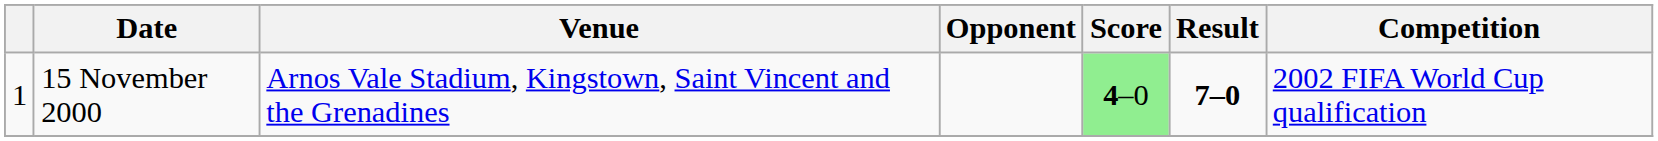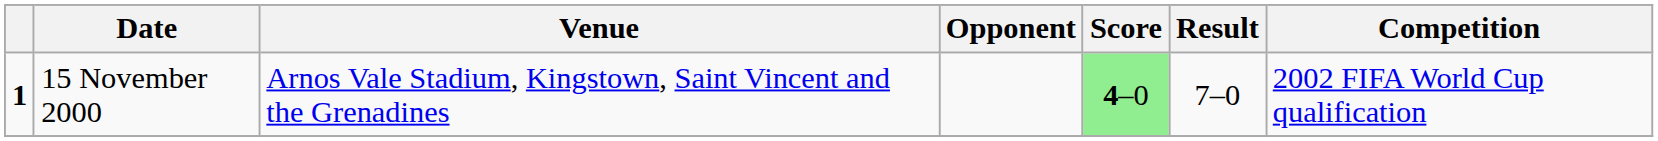(20, 93) normal -> (20, 93) bold
(1217, 93) bold -> (1217, 93) normal
